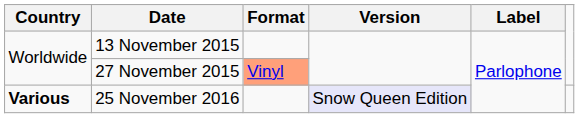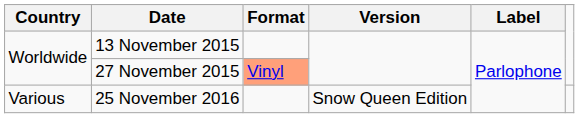(39, 98) bold -> (37, 98) normal
(390, 98) lavender background -> (390, 98) no background
